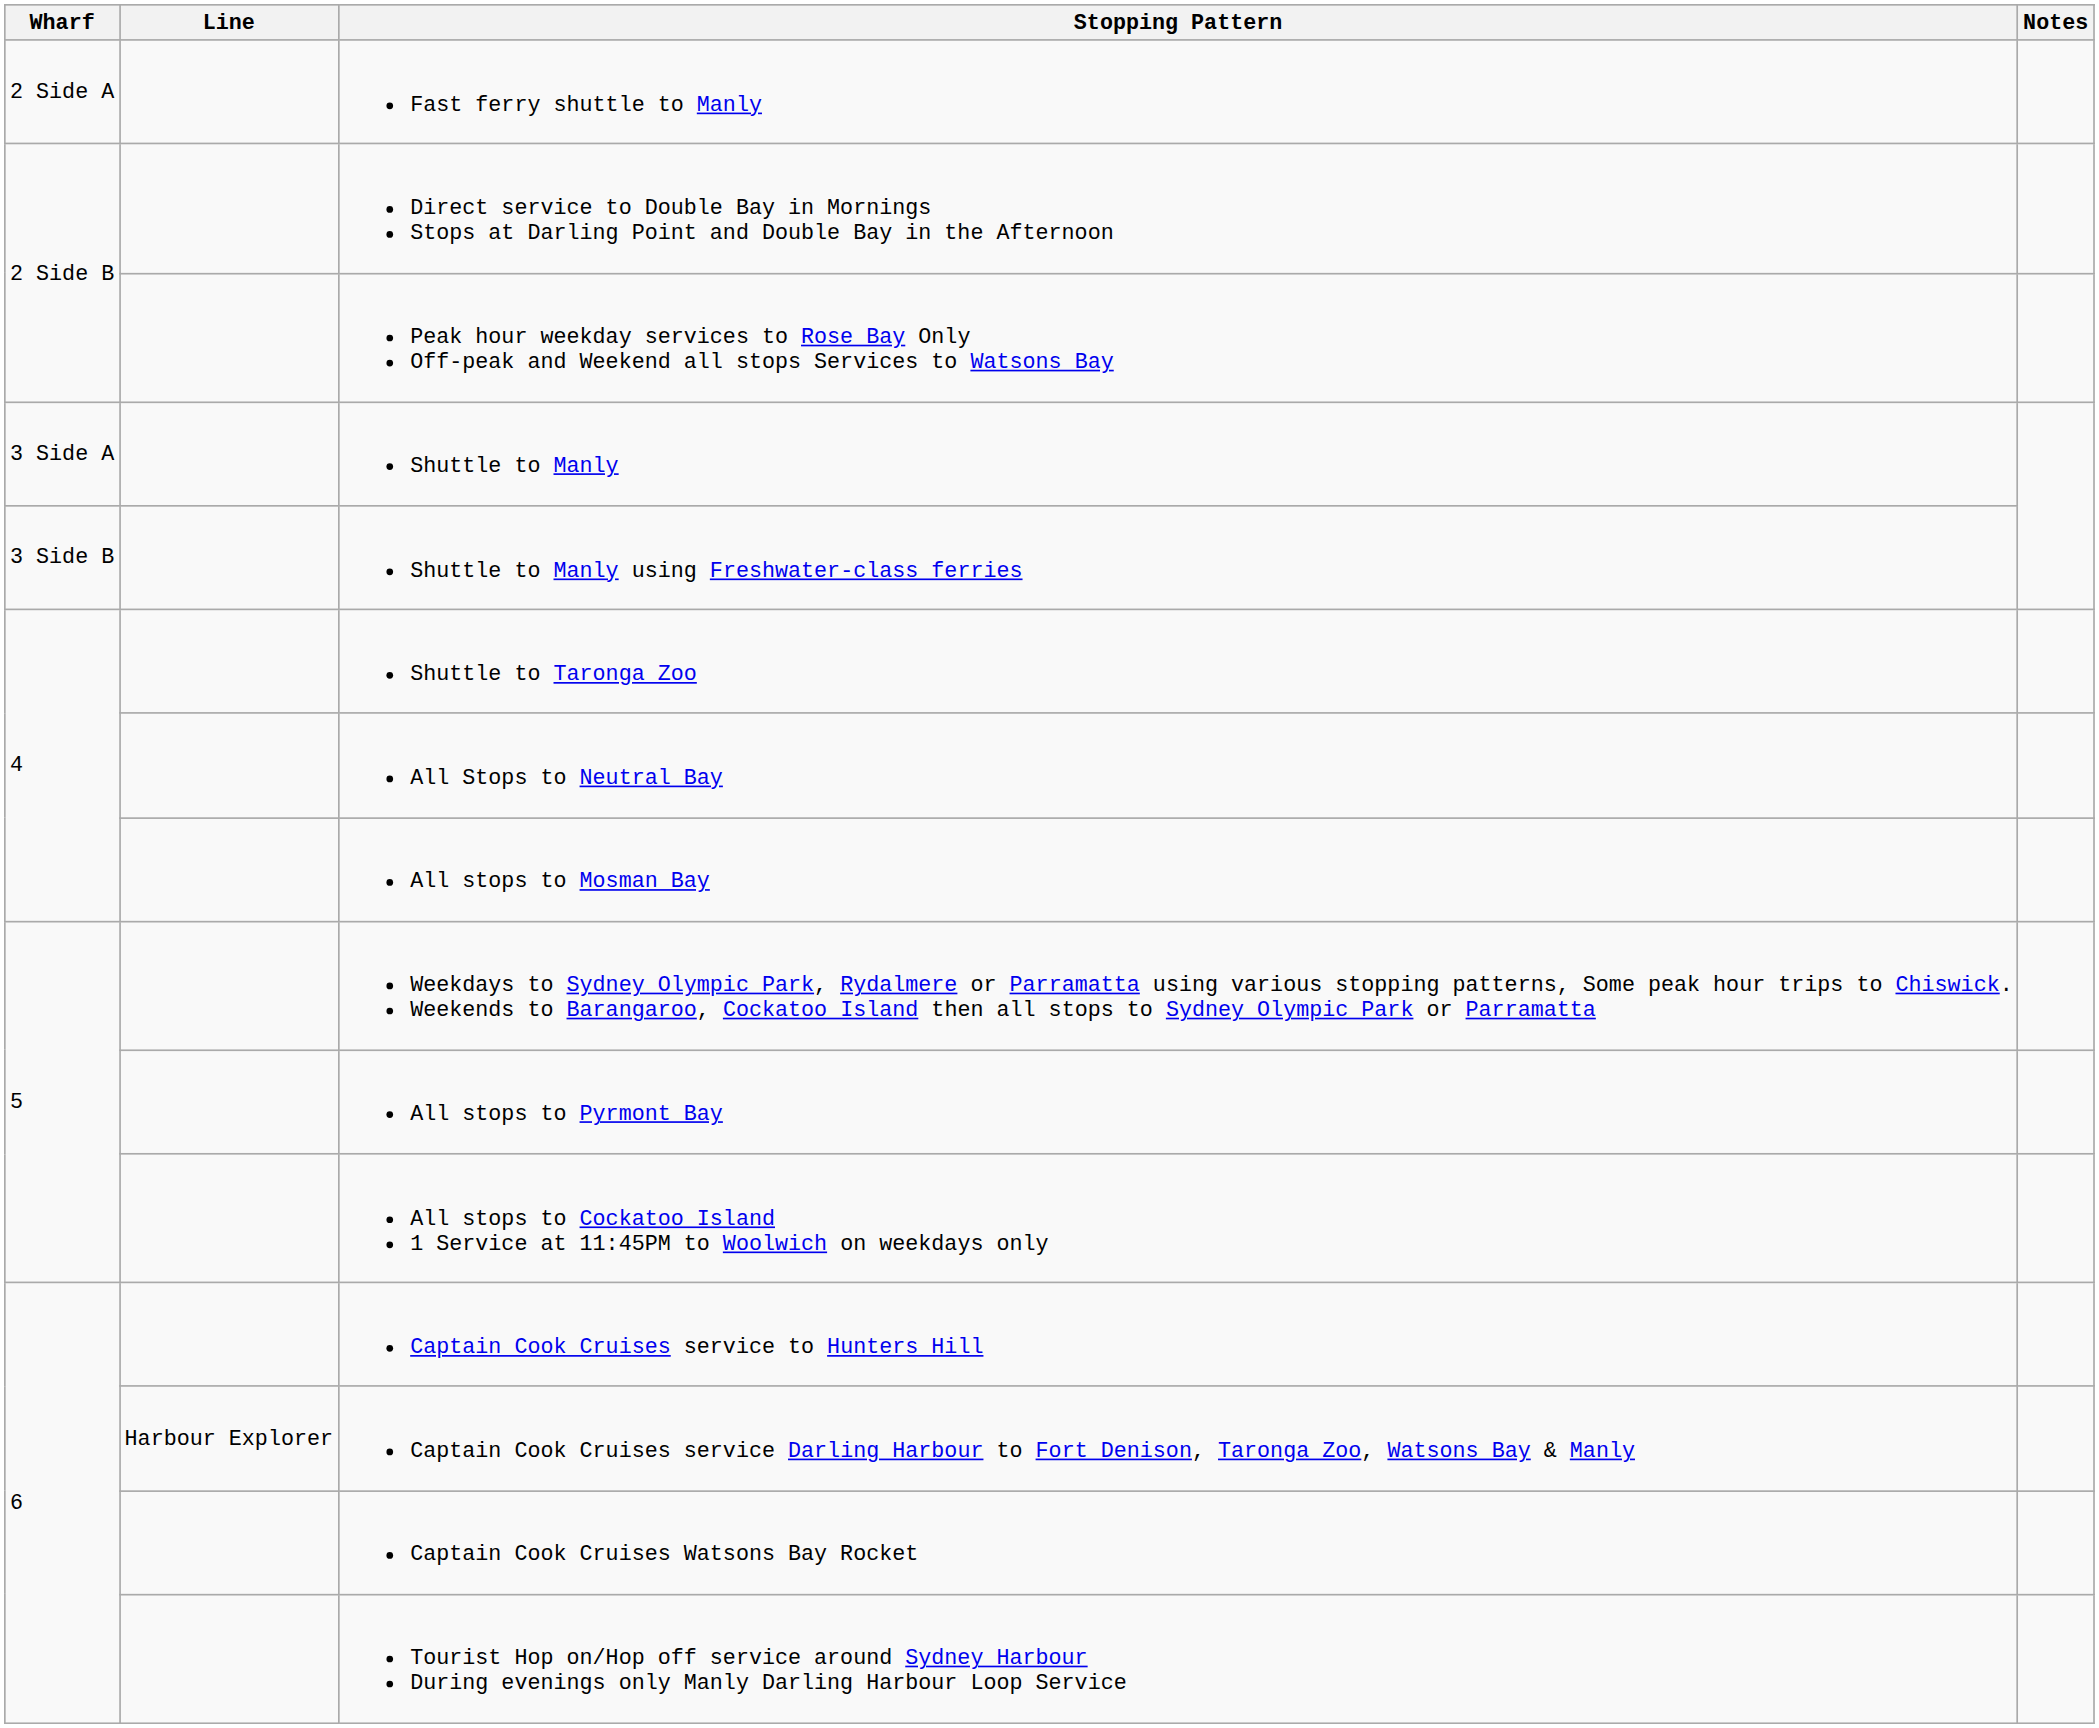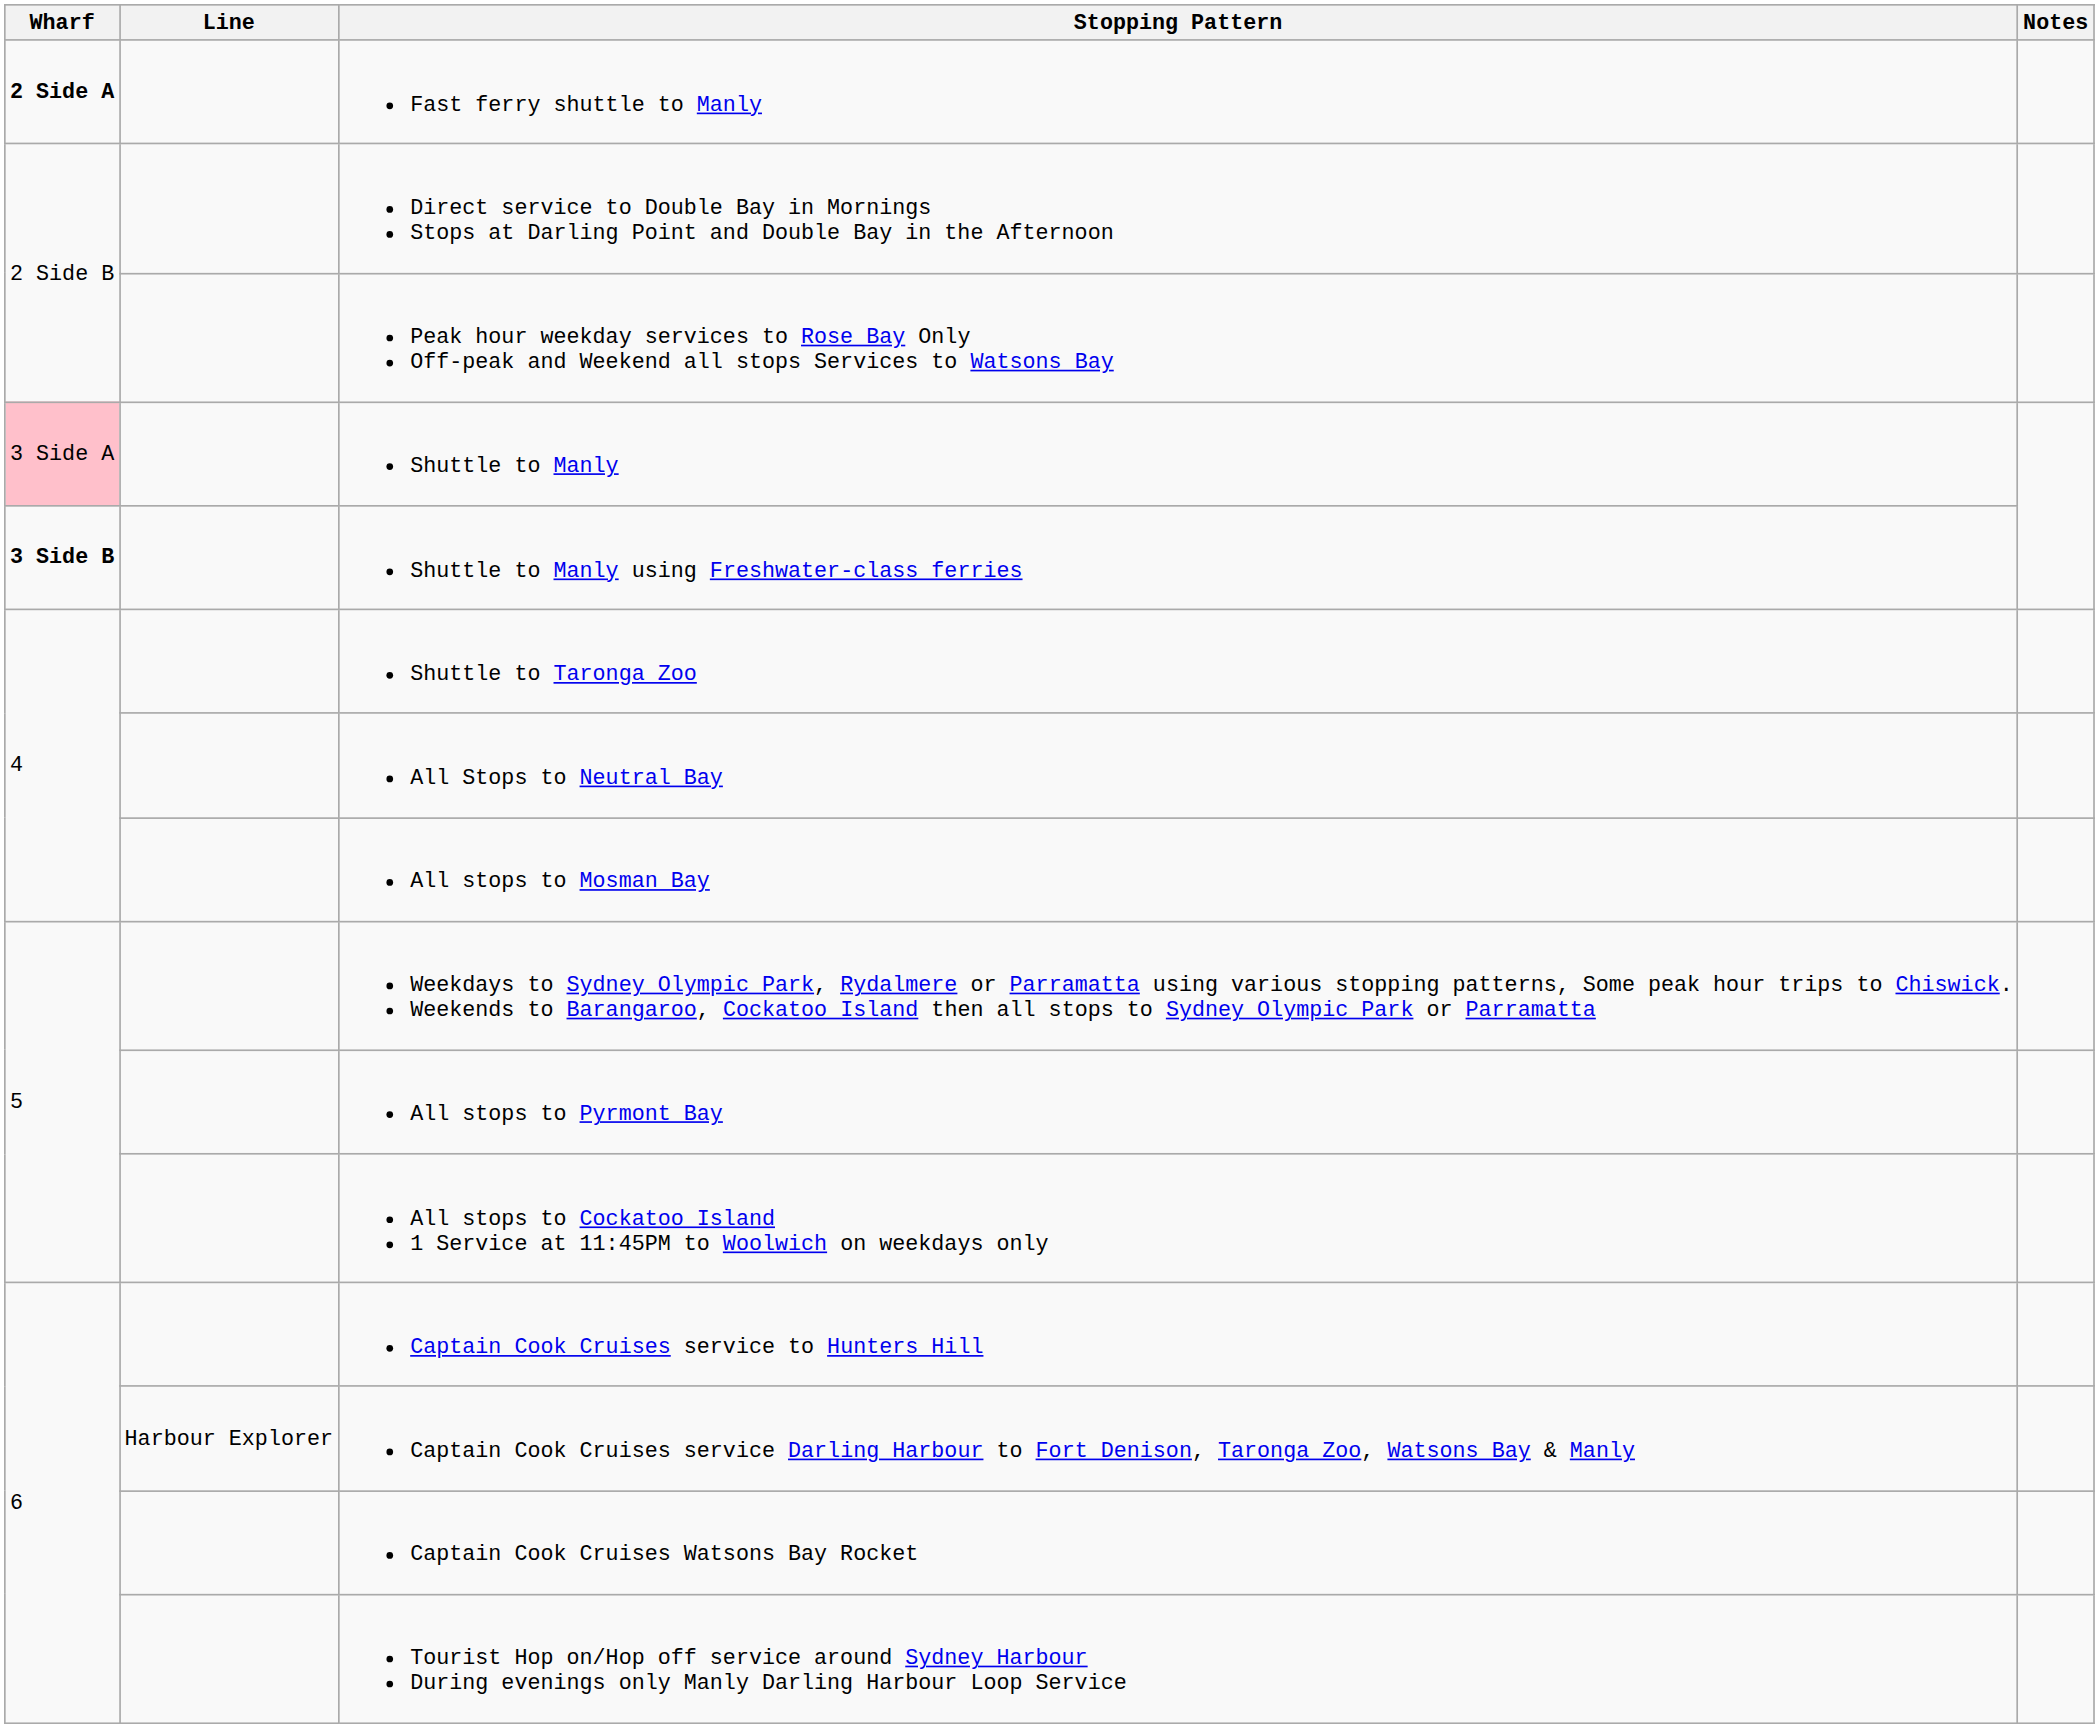(62, 92) normal -> (62, 92) bold
(62, 454) no background -> (62, 454) pink background
(62, 558) normal -> (62, 558) bold
